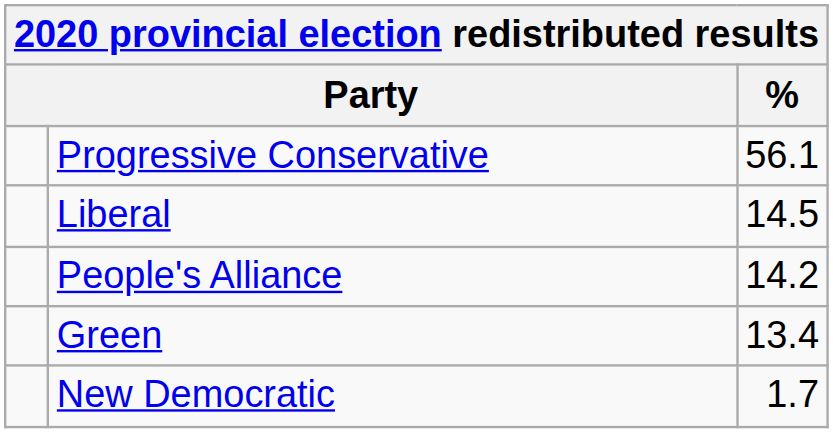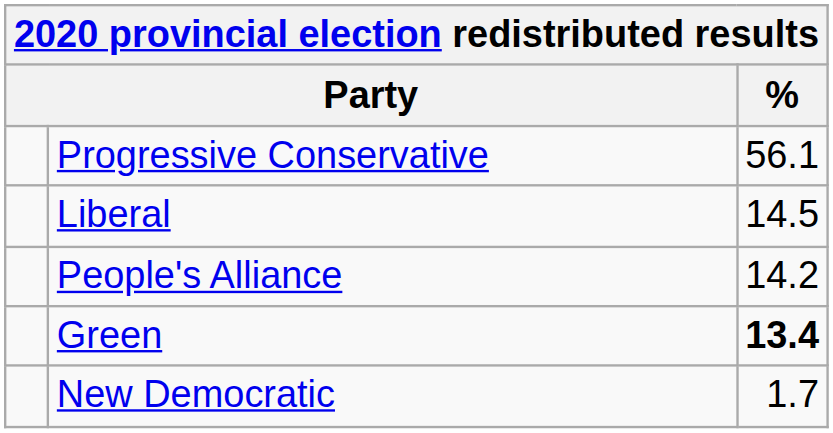(782, 335) normal -> (782, 335) bold
